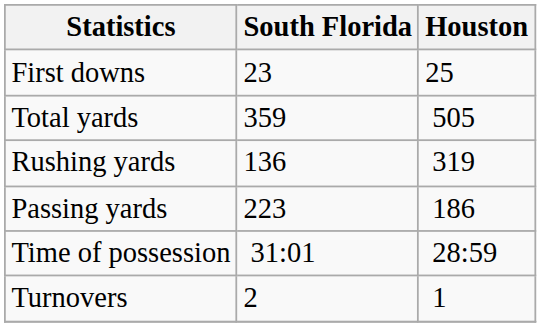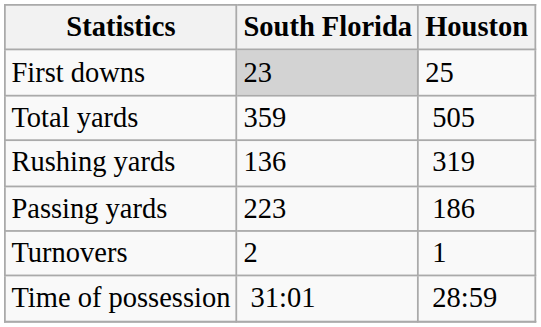(258, 72) no background -> (258, 72) lightgrey background
rows swapped: (69, 298) <-> (121, 252)
